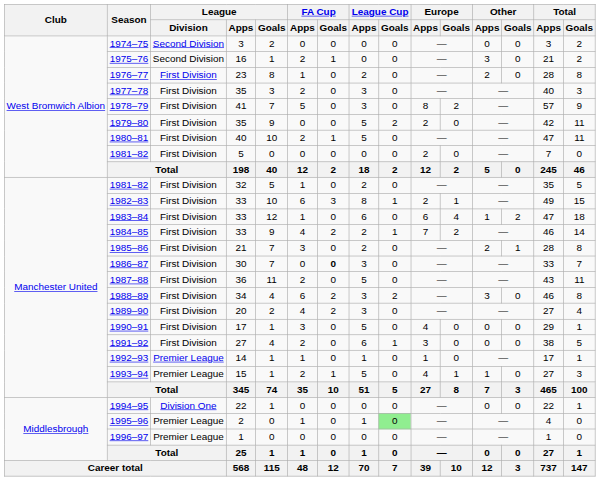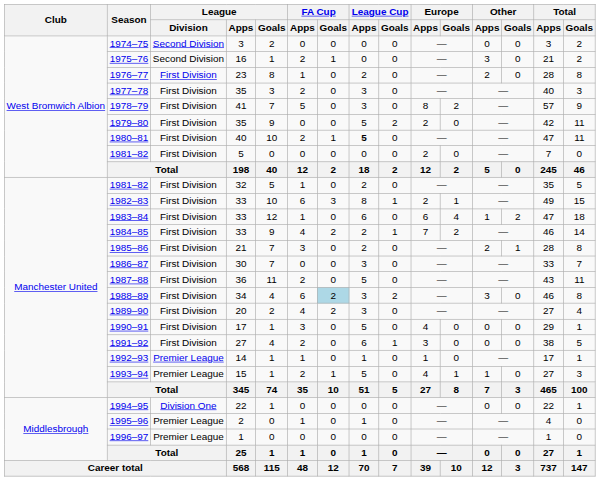(364, 138) normal -> (364, 138) bold
(333, 264) bold -> (333, 264) normal
(333, 295) no background -> (333, 295) lightblue background
(395, 421) lightgreen background -> (395, 421) no background
